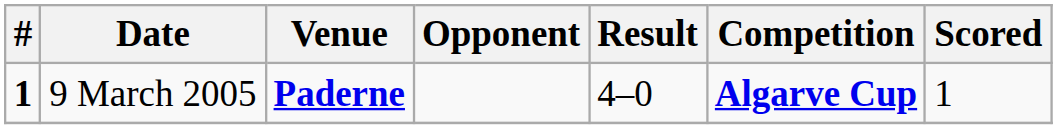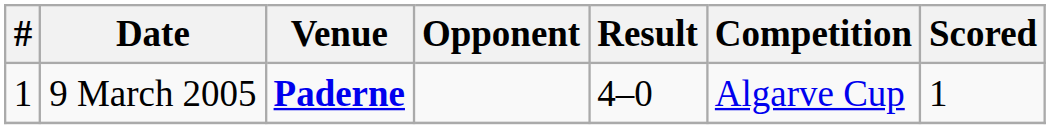(23, 92) bold -> (23, 92) normal
(816, 92) bold -> (810, 92) normal
